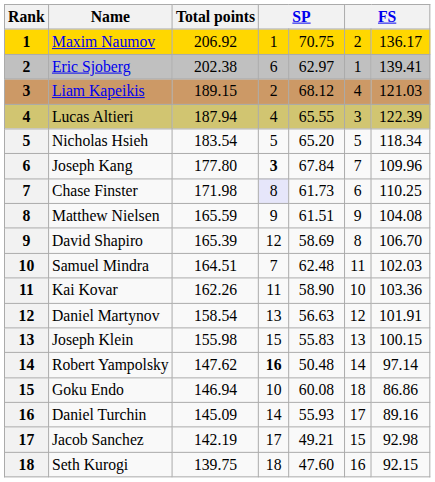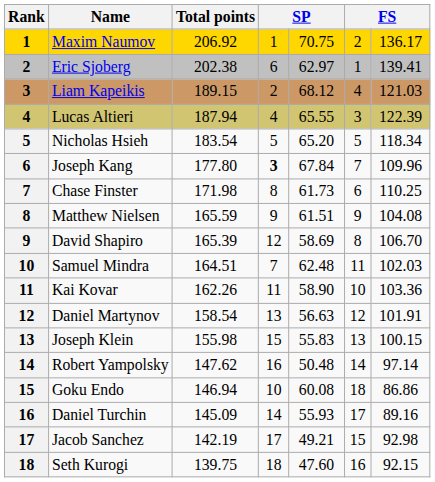(274, 191) lavender background -> (274, 191) no background
(274, 365) bold -> (274, 365) normal
